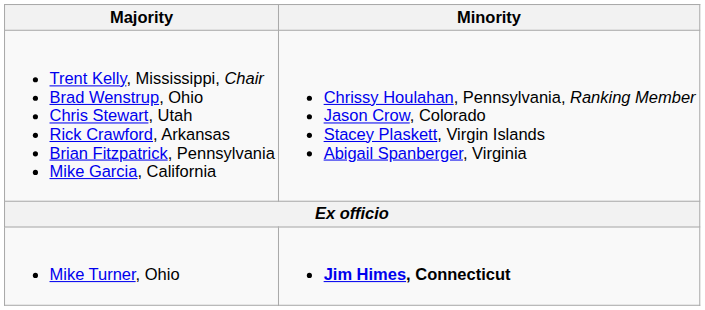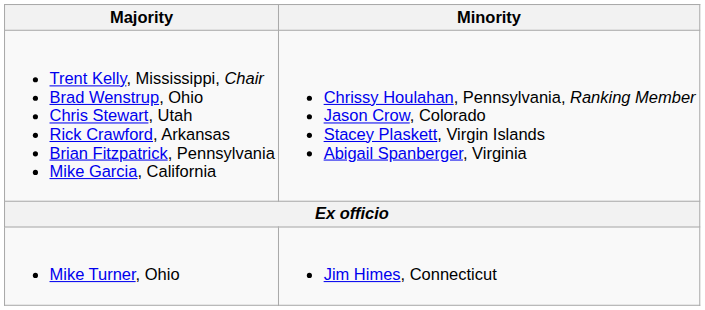(489, 275) bold -> (489, 275) normal
